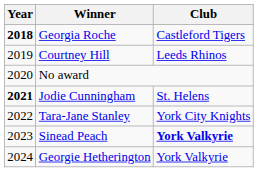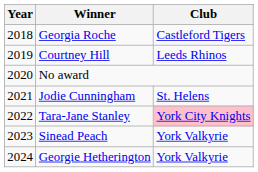(20, 34) bold -> (20, 34) normal
(20, 95) bold -> (20, 95) normal
(203, 116) no background -> (203, 116) pink background
(195, 136) bold -> (192, 136) normal
